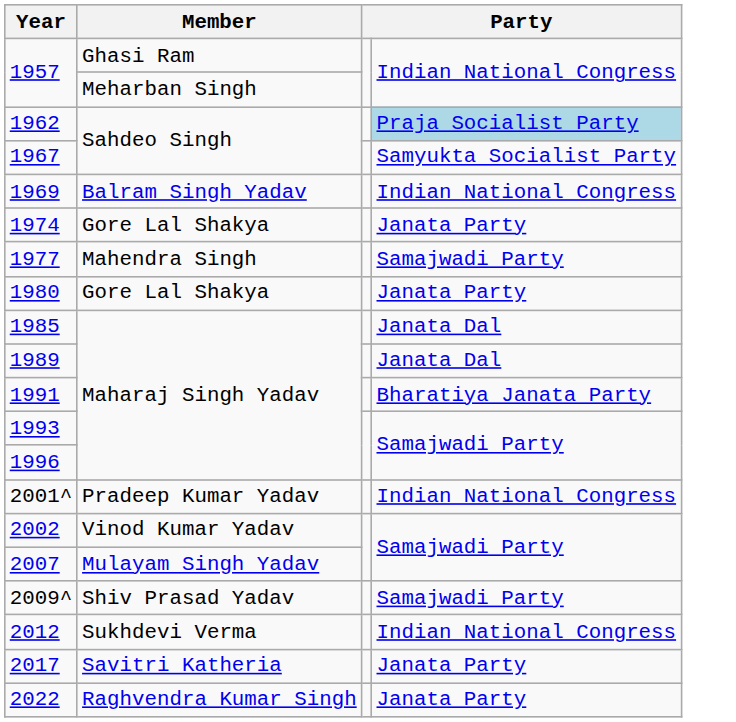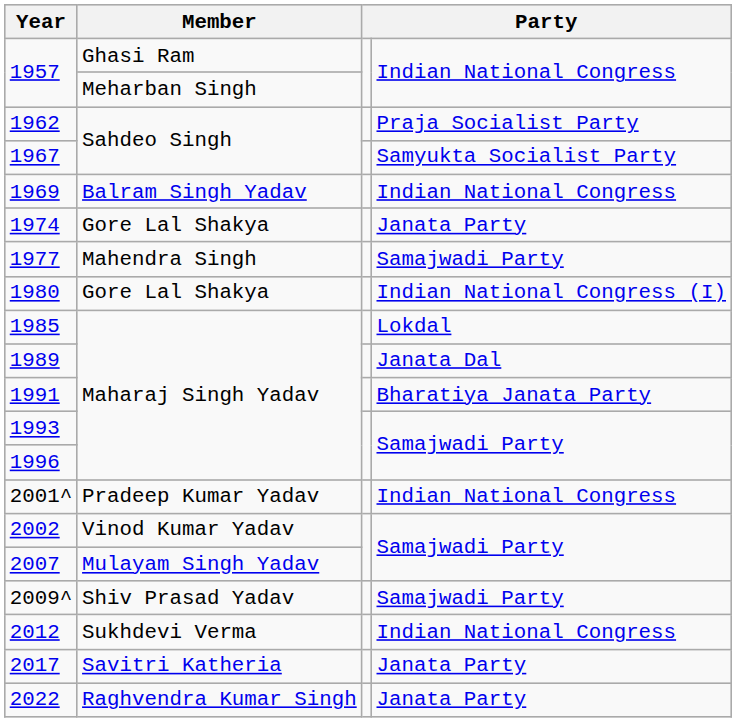(508, 123) lightblue background -> (508, 123) no background
(451, 293) Janata Party -> (551, 293) Indian National Congress (I)
(439, 327) Janata Dal -> (414, 327) Lokdal
